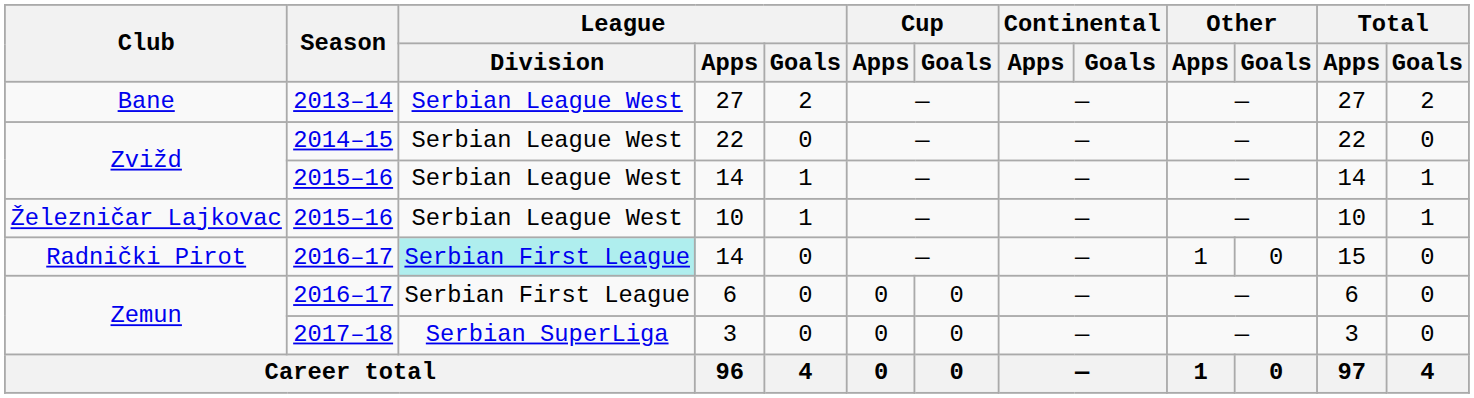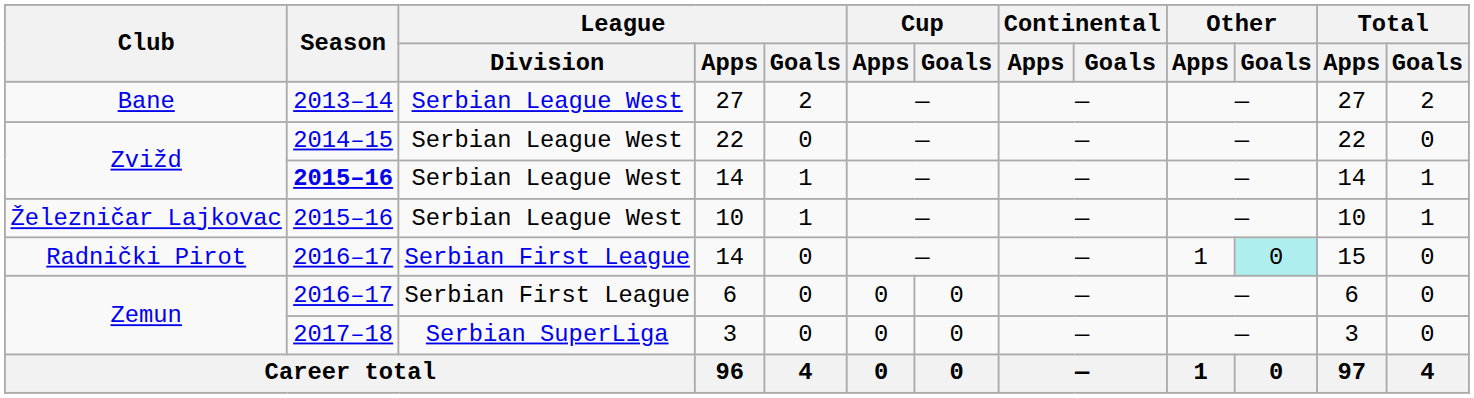(343, 179) normal -> (343, 179) bold
(547, 257) paleturquoise background -> (547, 257) no background
(1276, 257) no background -> (1276, 257) paleturquoise background
